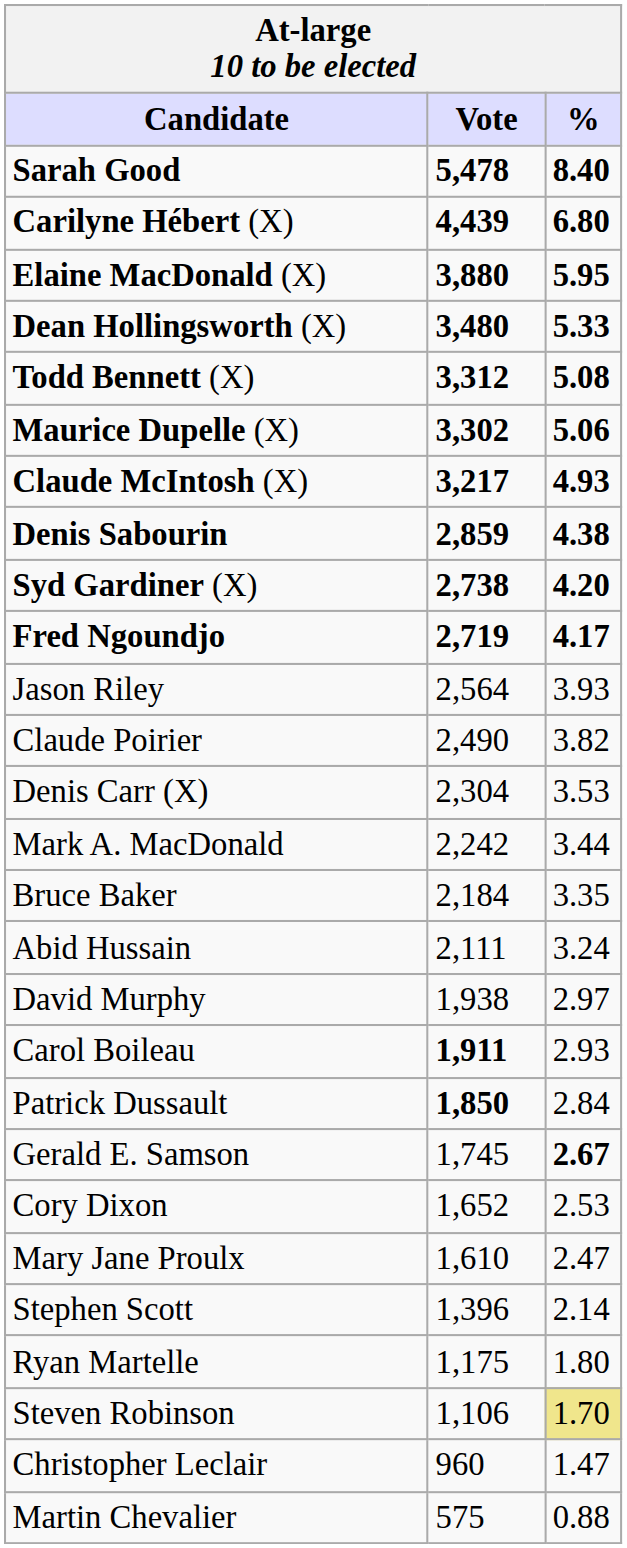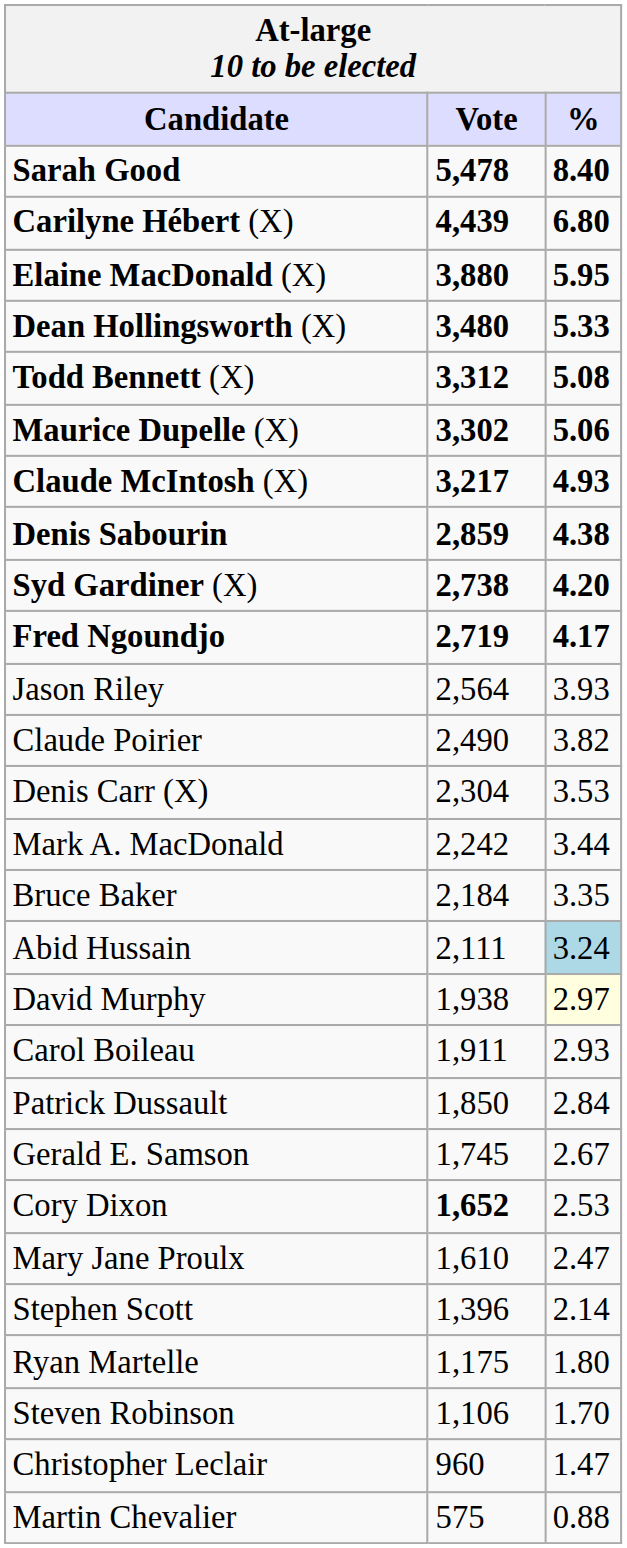(581, 947) no background -> (581, 947) lightblue background
(581, 998) no background -> (581, 998) lightyellow background
(471, 1050) bold -> (472, 1050) normal
(472, 1102) bold -> (472, 1102) normal
(581, 1154) bold -> (581, 1154) normal
(472, 1205) normal -> (472, 1205) bold
(581, 1412) khaki background -> (581, 1412) no background
